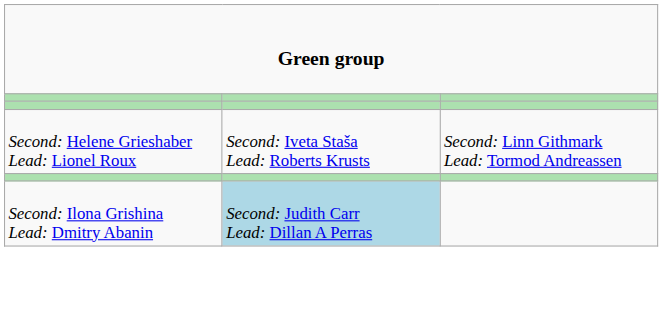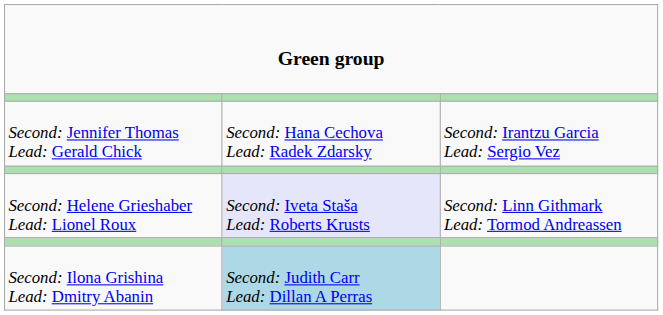+ row: (94, 142)
(298, 150) no background -> (298, 215) lavender background
